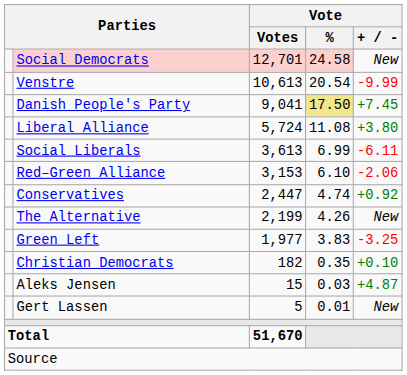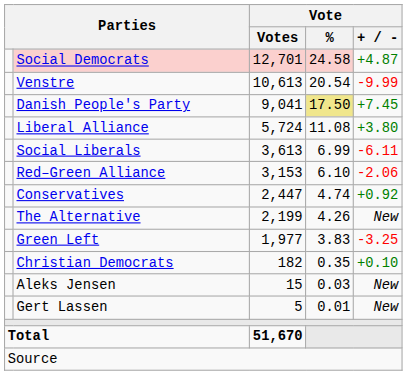(386, 61) New -> (378, 61) +4.87
(378, 285) +4.87 -> (386, 285) New
